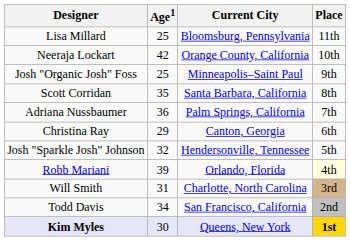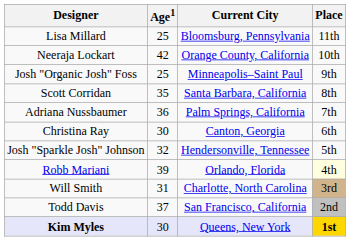(163, 131) 29 -> (163, 131) 30
(163, 207) 34 -> (163, 207) 37
